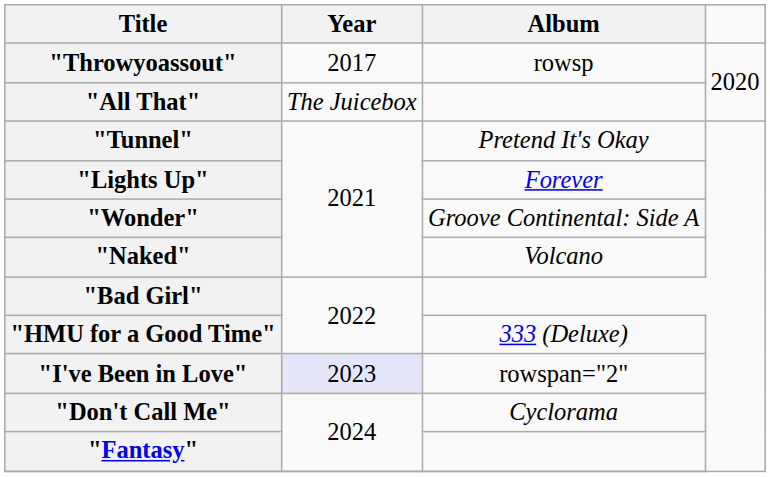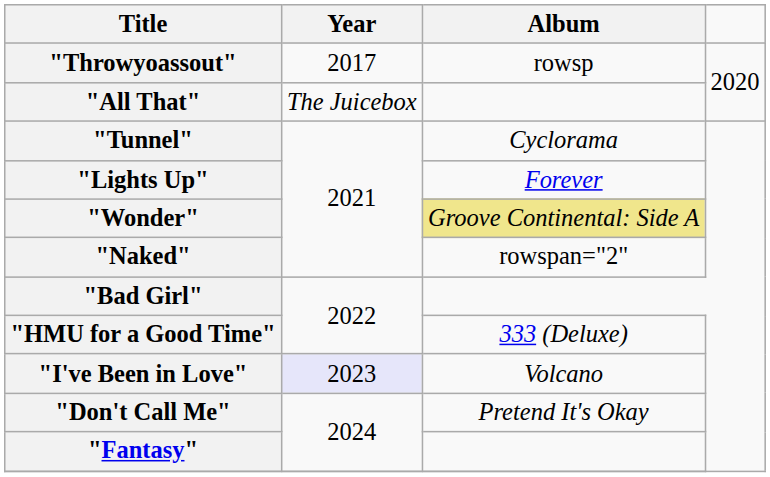(564, 140) Pretend It's Okay -> (564, 140) Cyclorama
(564, 218) no background -> (564, 218) khaki background
(564, 256) Volcano -> (564, 256) rowspan="2"
(564, 373) rowspan="2" -> (564, 373) Volcano
(564, 412) Cyclorama -> (564, 412) Pretend It's Okay
